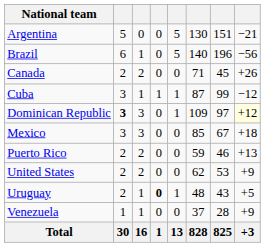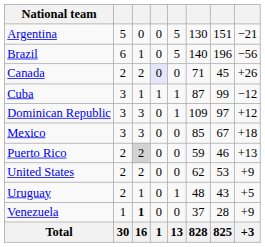(159, 73) no background -> (159, 73) lavender background
(123, 113) bold -> (123, 113) normal
(248, 113) lightyellow background -> (248, 113) no background
(141, 152) no background -> (141, 152) lightgrey background
(159, 192) bold -> (159, 192) normal
(141, 212) normal -> (141, 212) bold
